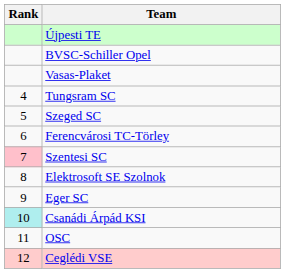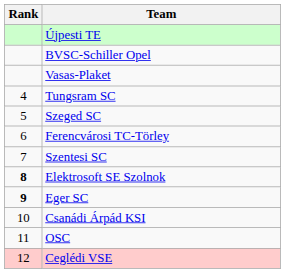(23, 156) pink background -> (23, 156) no background
(23, 177) normal -> (23, 177) bold
(23, 197) normal -> (23, 197) bold
(23, 217) paleturquoise background -> (23, 217) no background
